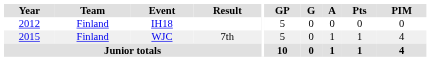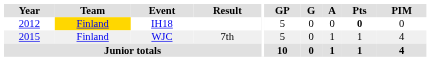(93, 23) no background -> (93, 23) gold background
(360, 23) normal -> (360, 23) bold
